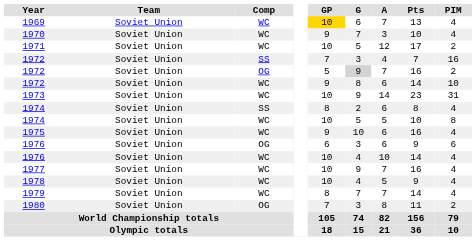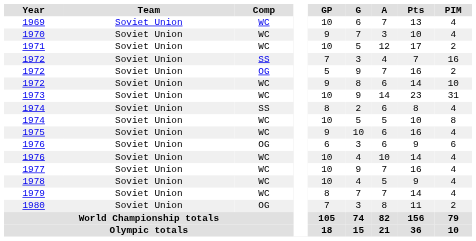(327, 22) gold background -> (327, 22) no background
(358, 71) lightgrey background -> (358, 71) no background
